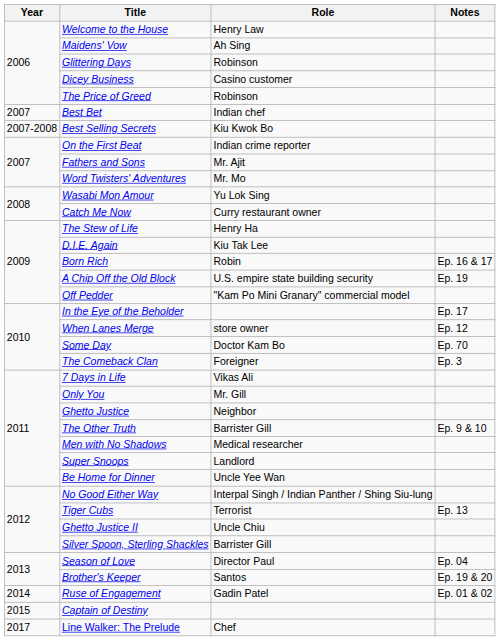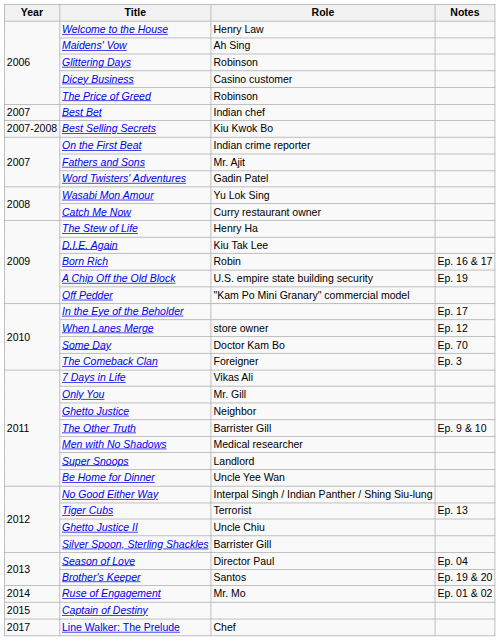(230, 179) Mr. Mo -> (241, 179) Gadin Patel
(241, 594) Gadin Patel -> (230, 594) Mr. Mo
